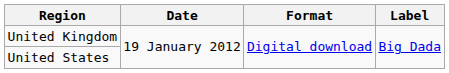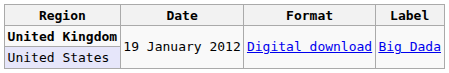(62, 36) normal -> (62, 36) bold
(58, 57) no background -> (58, 57) lavender background
